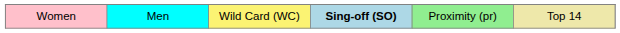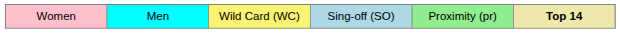(361, 16) bold -> (361, 16) normal
(564, 16) normal -> (564, 16) bold
